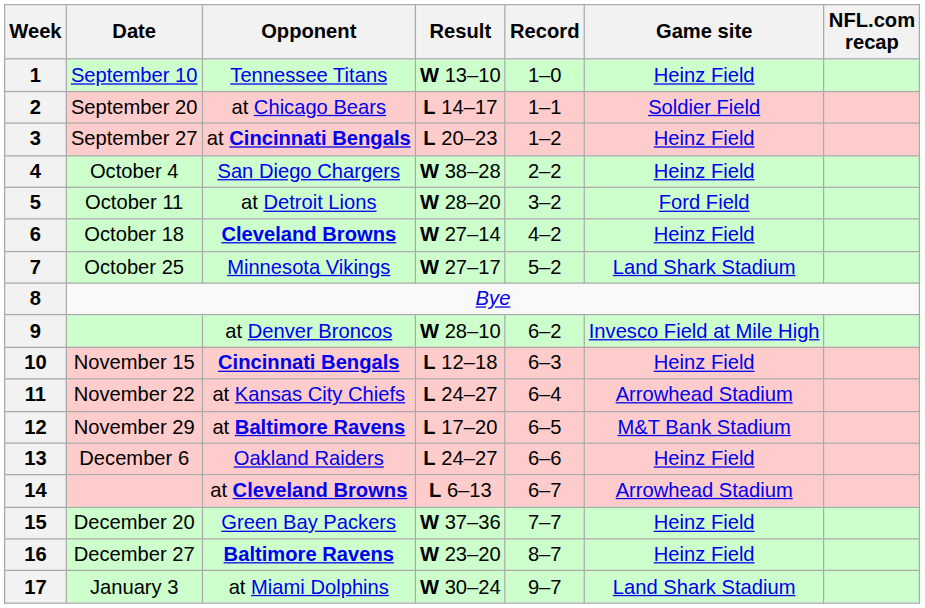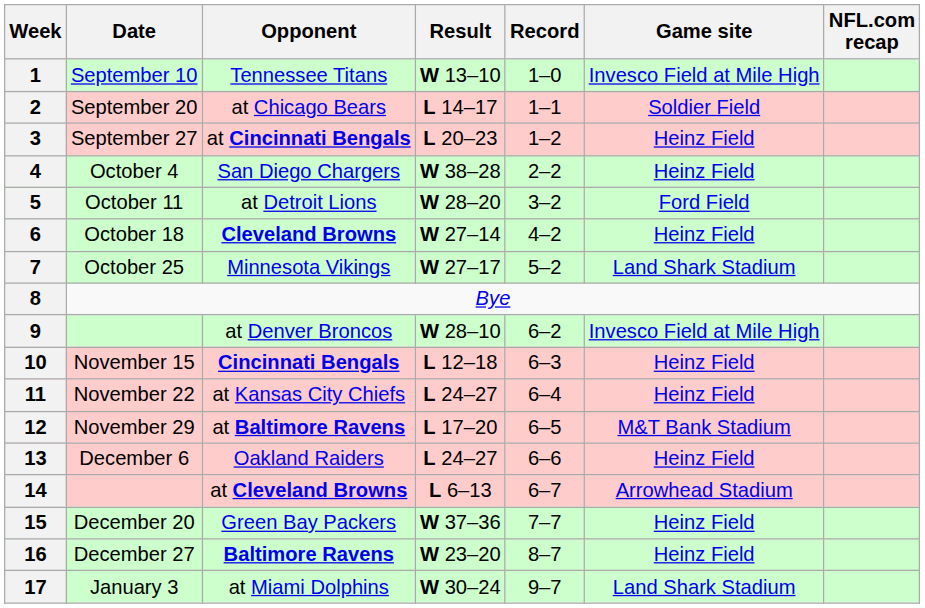(704, 75) Heinz Field -> (704, 75) Invesco Field at Mile High
(704, 394) Arrowhead Stadium -> (704, 394) Heinz Field
